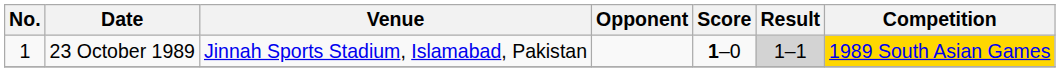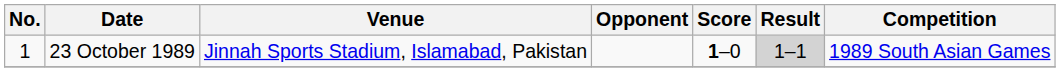(940, 50) gold background -> (940, 50) no background
